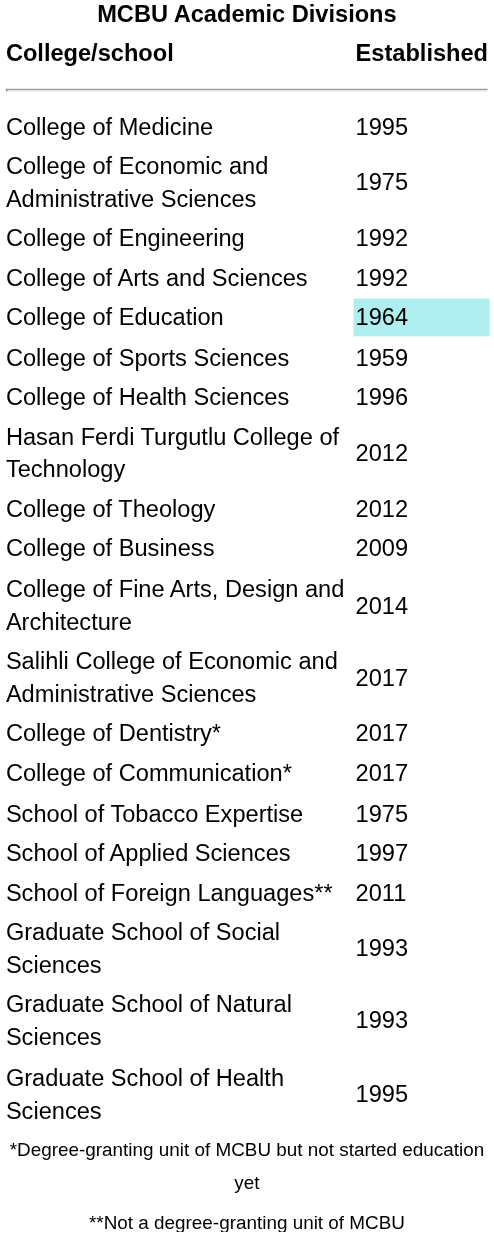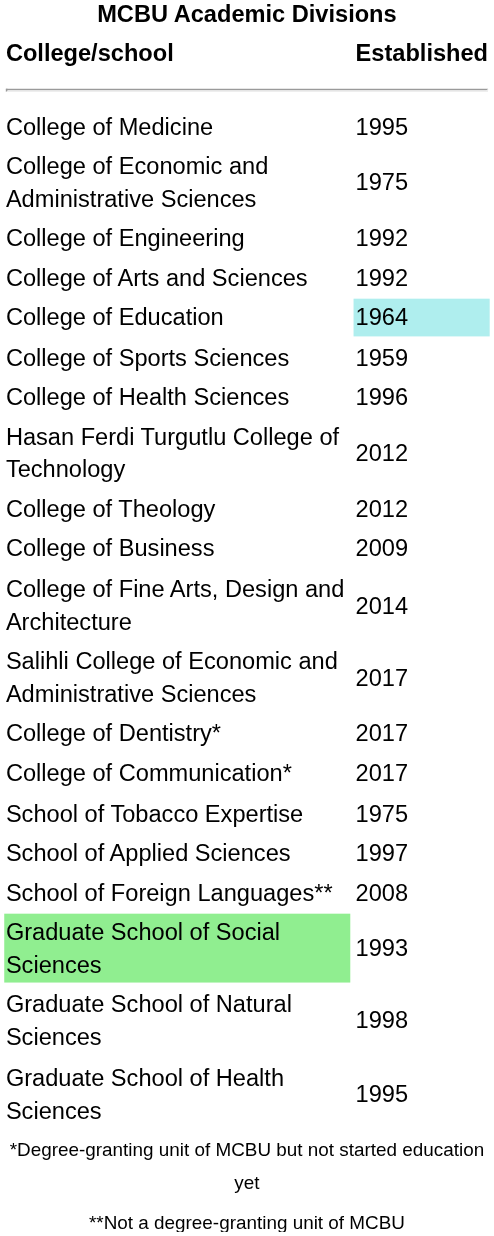(381, 892) 2011 -> (382, 892) 2008
(143, 948) no background -> (143, 948) lightgreen background
(382, 1021) 1993 -> (382, 1021) 1998
